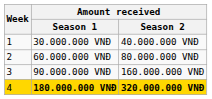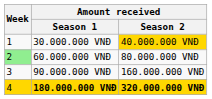(160, 42) no background -> (160, 42) gold background
(9, 57) no background -> (9, 57) lightgreen background
